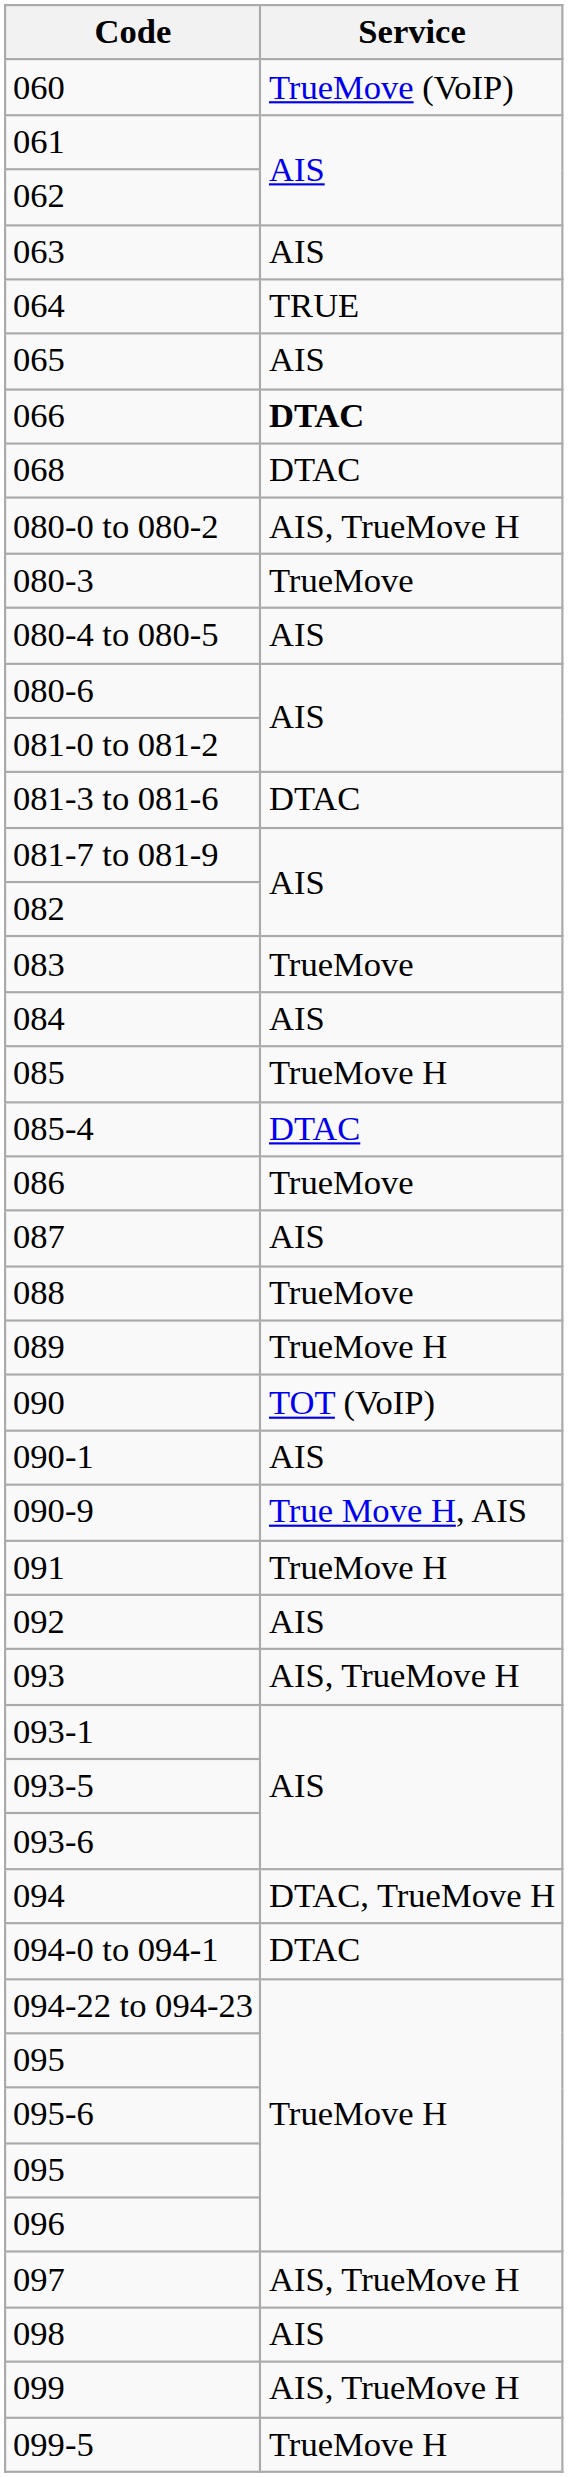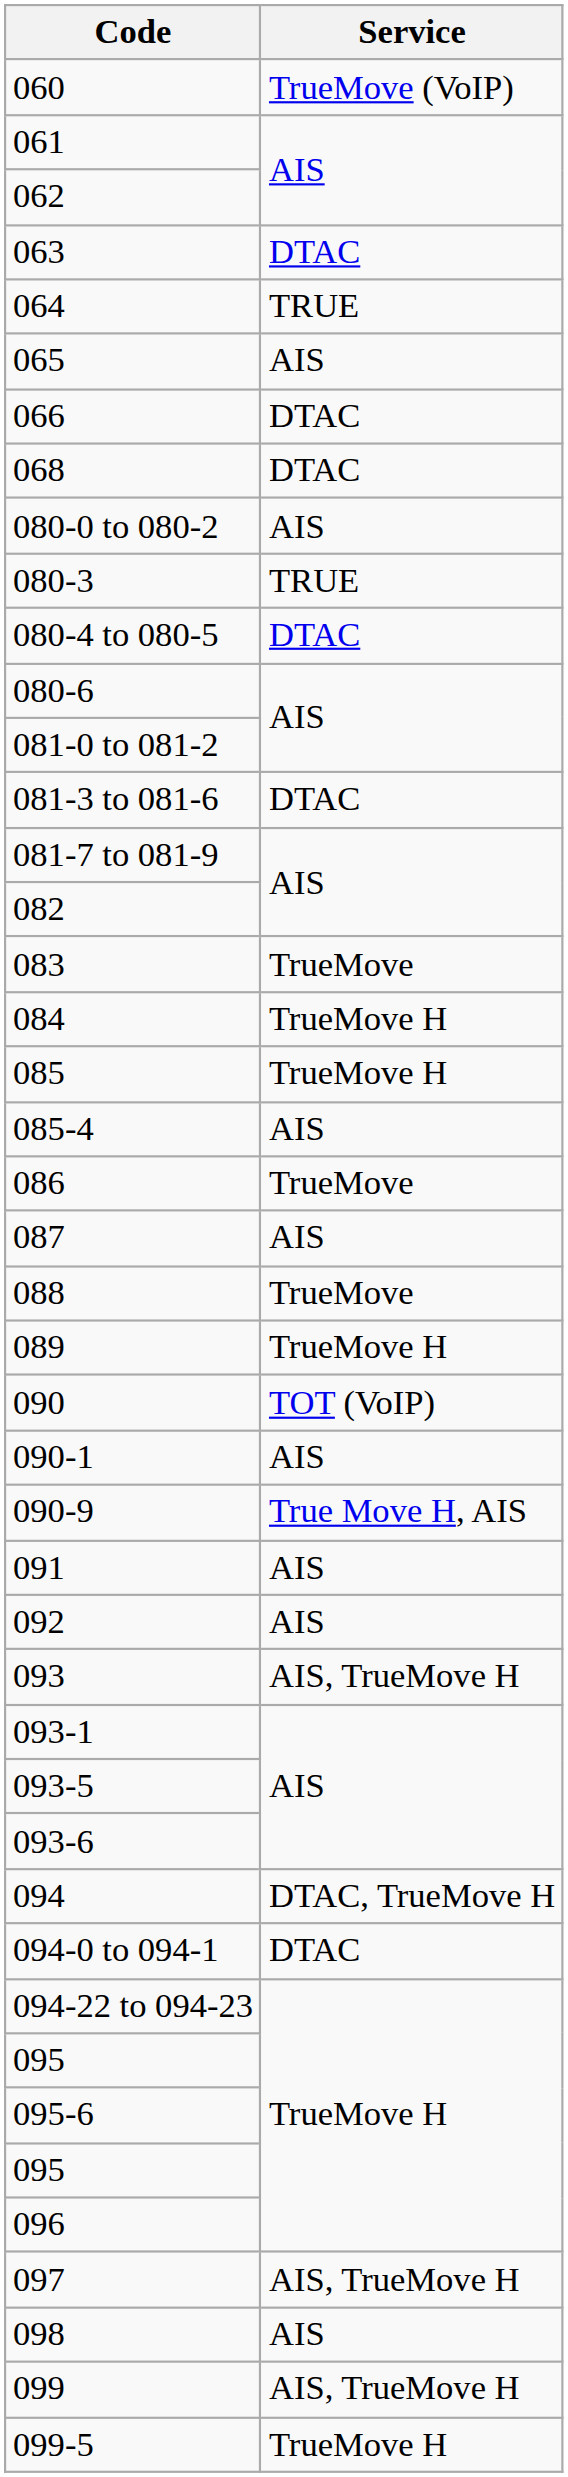(297, 251) AIS -> (315, 251) DTAC
(317, 415) bold -> (315, 415) normal
(394, 525) AIS, TrueMove H -> (297, 525) AIS
(341, 580) TrueMove -> (314, 580) TRUE
(297, 634) AIS -> (315, 634) DTAC
(297, 1018) AIS -> (358, 1018) TrueMove H
(315, 1128) DTAC -> (297, 1128) AIS
(358, 1566) TrueMove H -> (297, 1566) AIS
